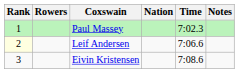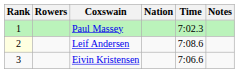(191, 44) 7:06.6 -> (191, 44) 7:08.6
(191, 60) 7:08.6 -> (191, 60) 7:06.6
